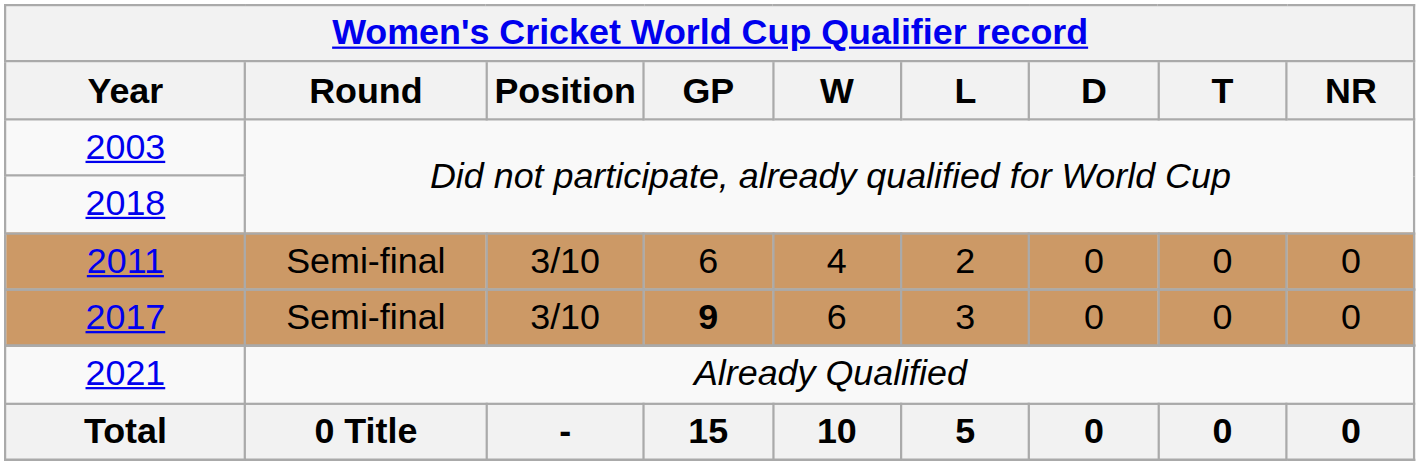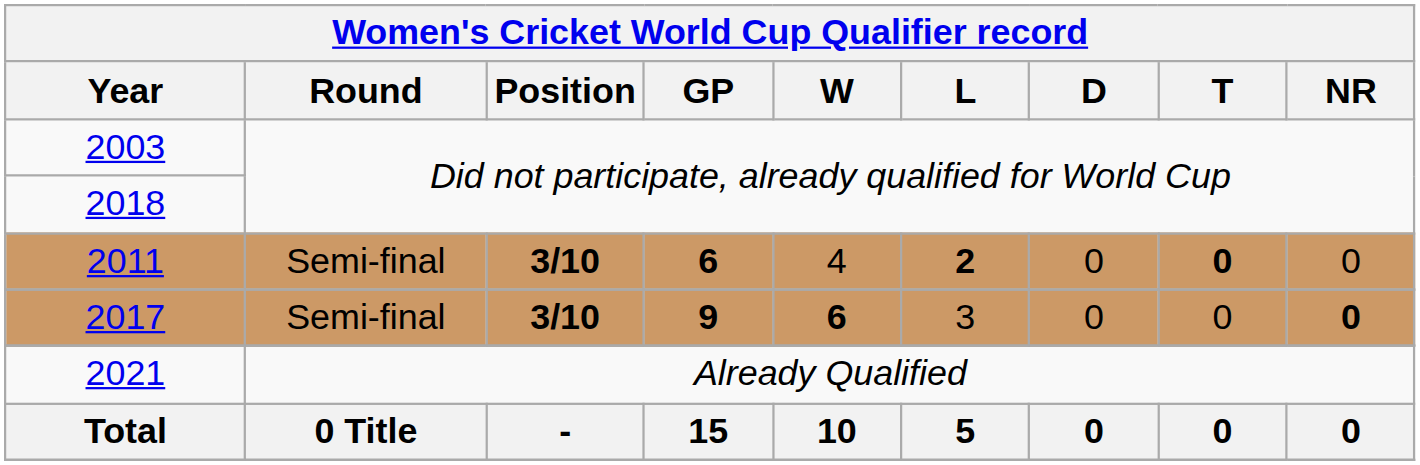(565, 260) normal -> (565, 260) bold
(708, 260) normal -> (708, 260) bold
(965, 260) normal -> (965, 260) bold
(1222, 260) normal -> (1222, 260) bold
(565, 317) normal -> (565, 317) bold
(837, 317) normal -> (837, 317) bold
(1351, 317) normal -> (1351, 317) bold
